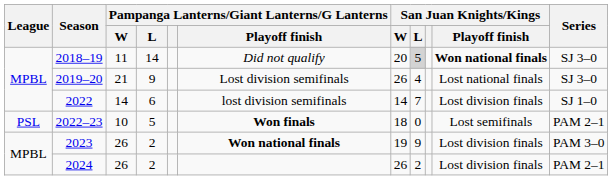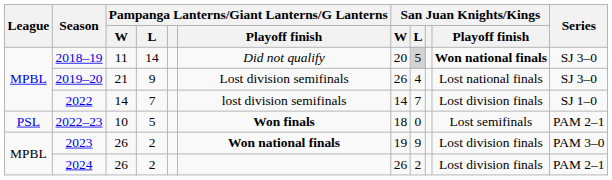(152, 100) 6 -> (152, 100) 7
